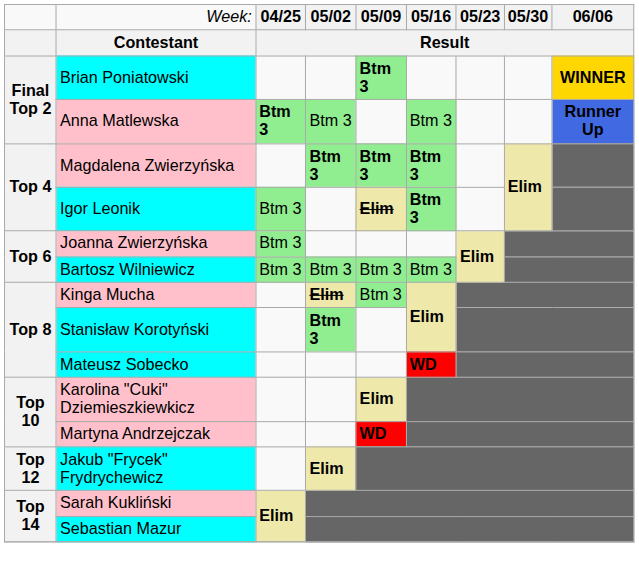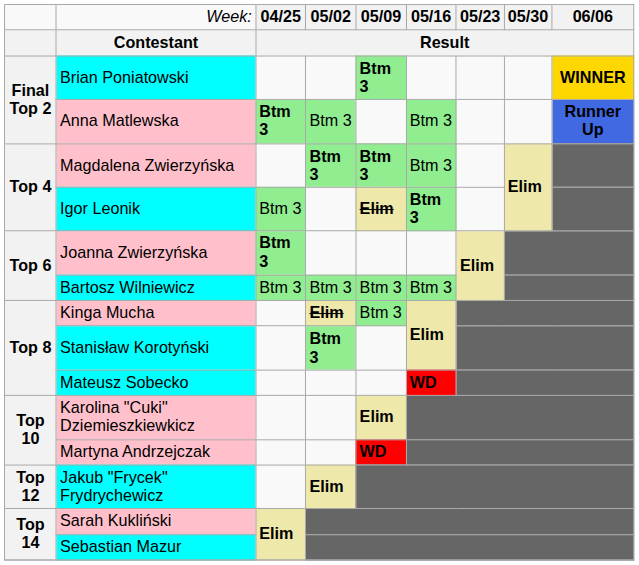(425, 165) bold -> (431, 165) normal
(280, 243) normal -> (275, 252) bold
